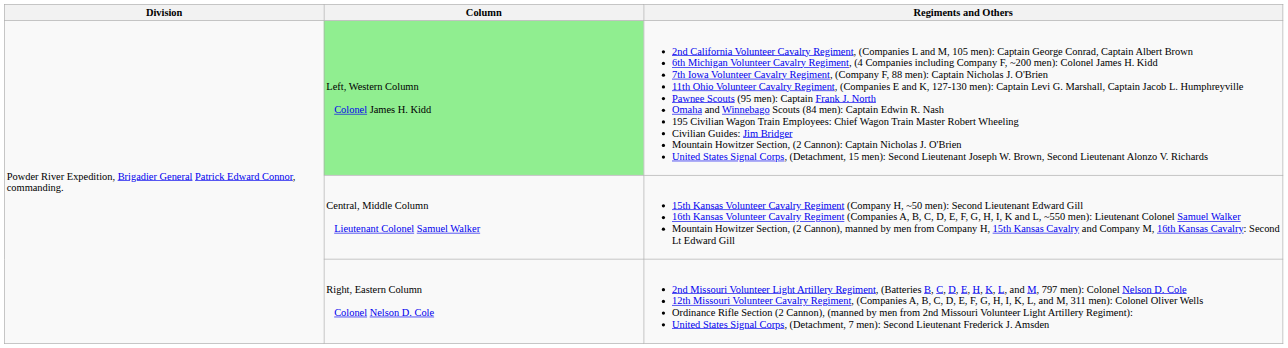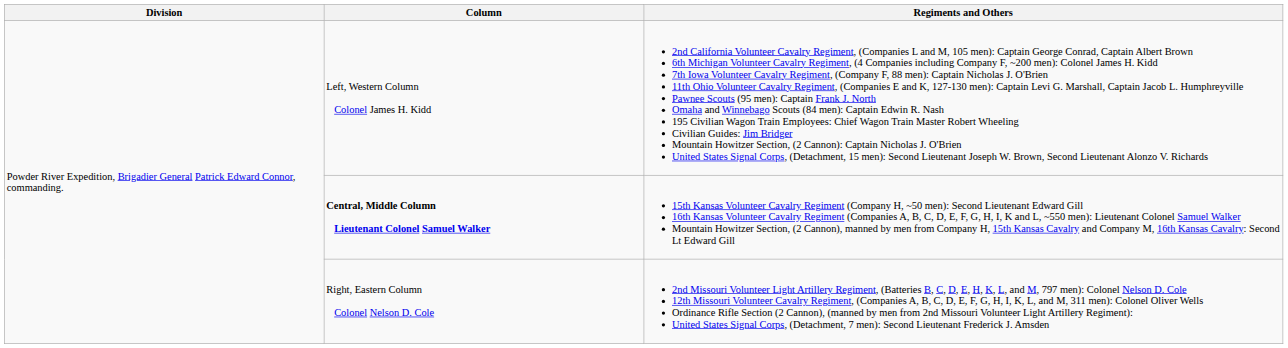(379, 98) lightgreen background -> (379, 98) no background
(403, 217) normal -> (408, 217) bold
